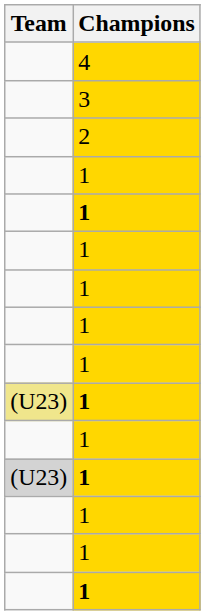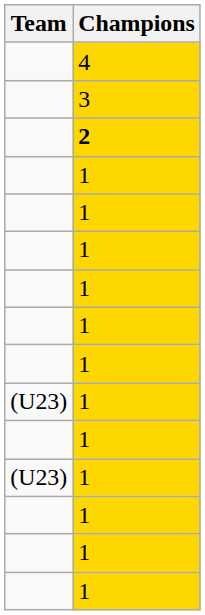(84, 136) normal -> (84, 136) bold
(84, 212) bold -> (84, 212) normal
(39, 401) khaki background -> (39, 401) no background
(84, 401) bold -> (84, 401) normal
(39, 477) lightgrey background -> (39, 477) no background
(84, 477) bold -> (84, 477) normal
(84, 590) bold -> (84, 590) normal
